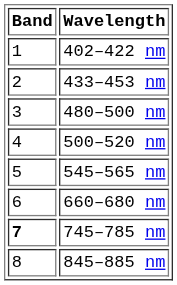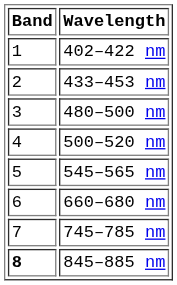(17, 233) bold -> (17, 233) normal
(17, 263) normal -> (17, 263) bold
